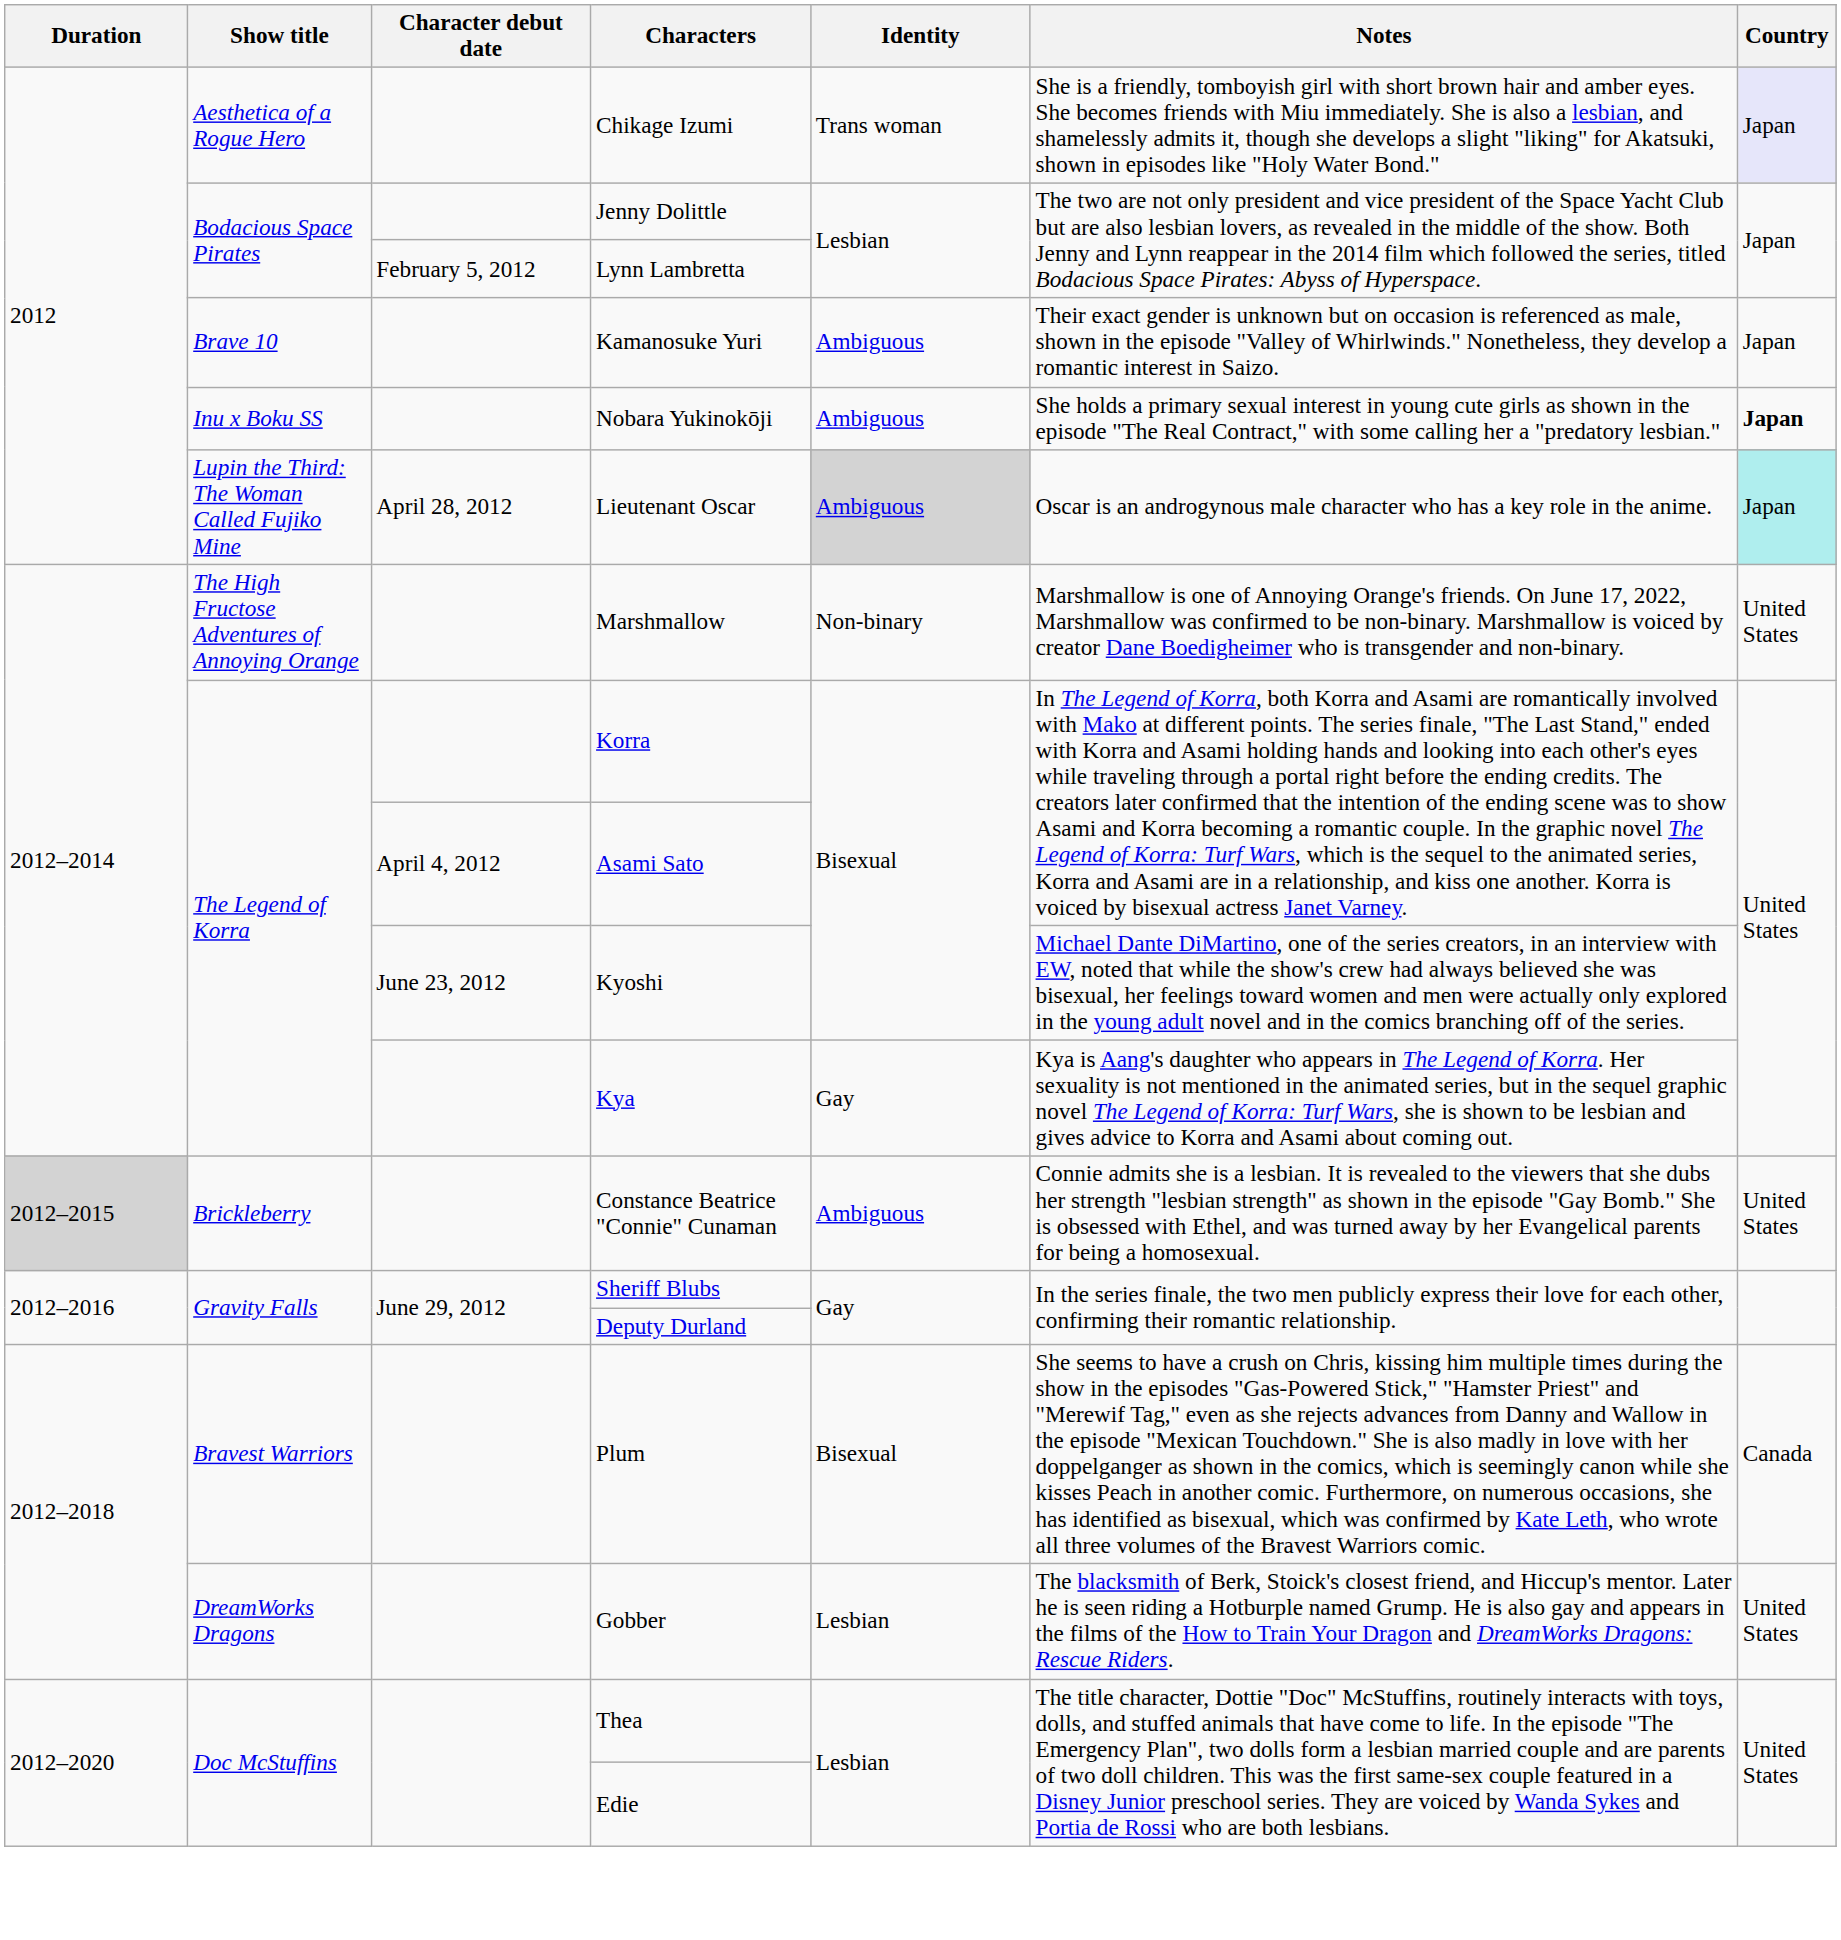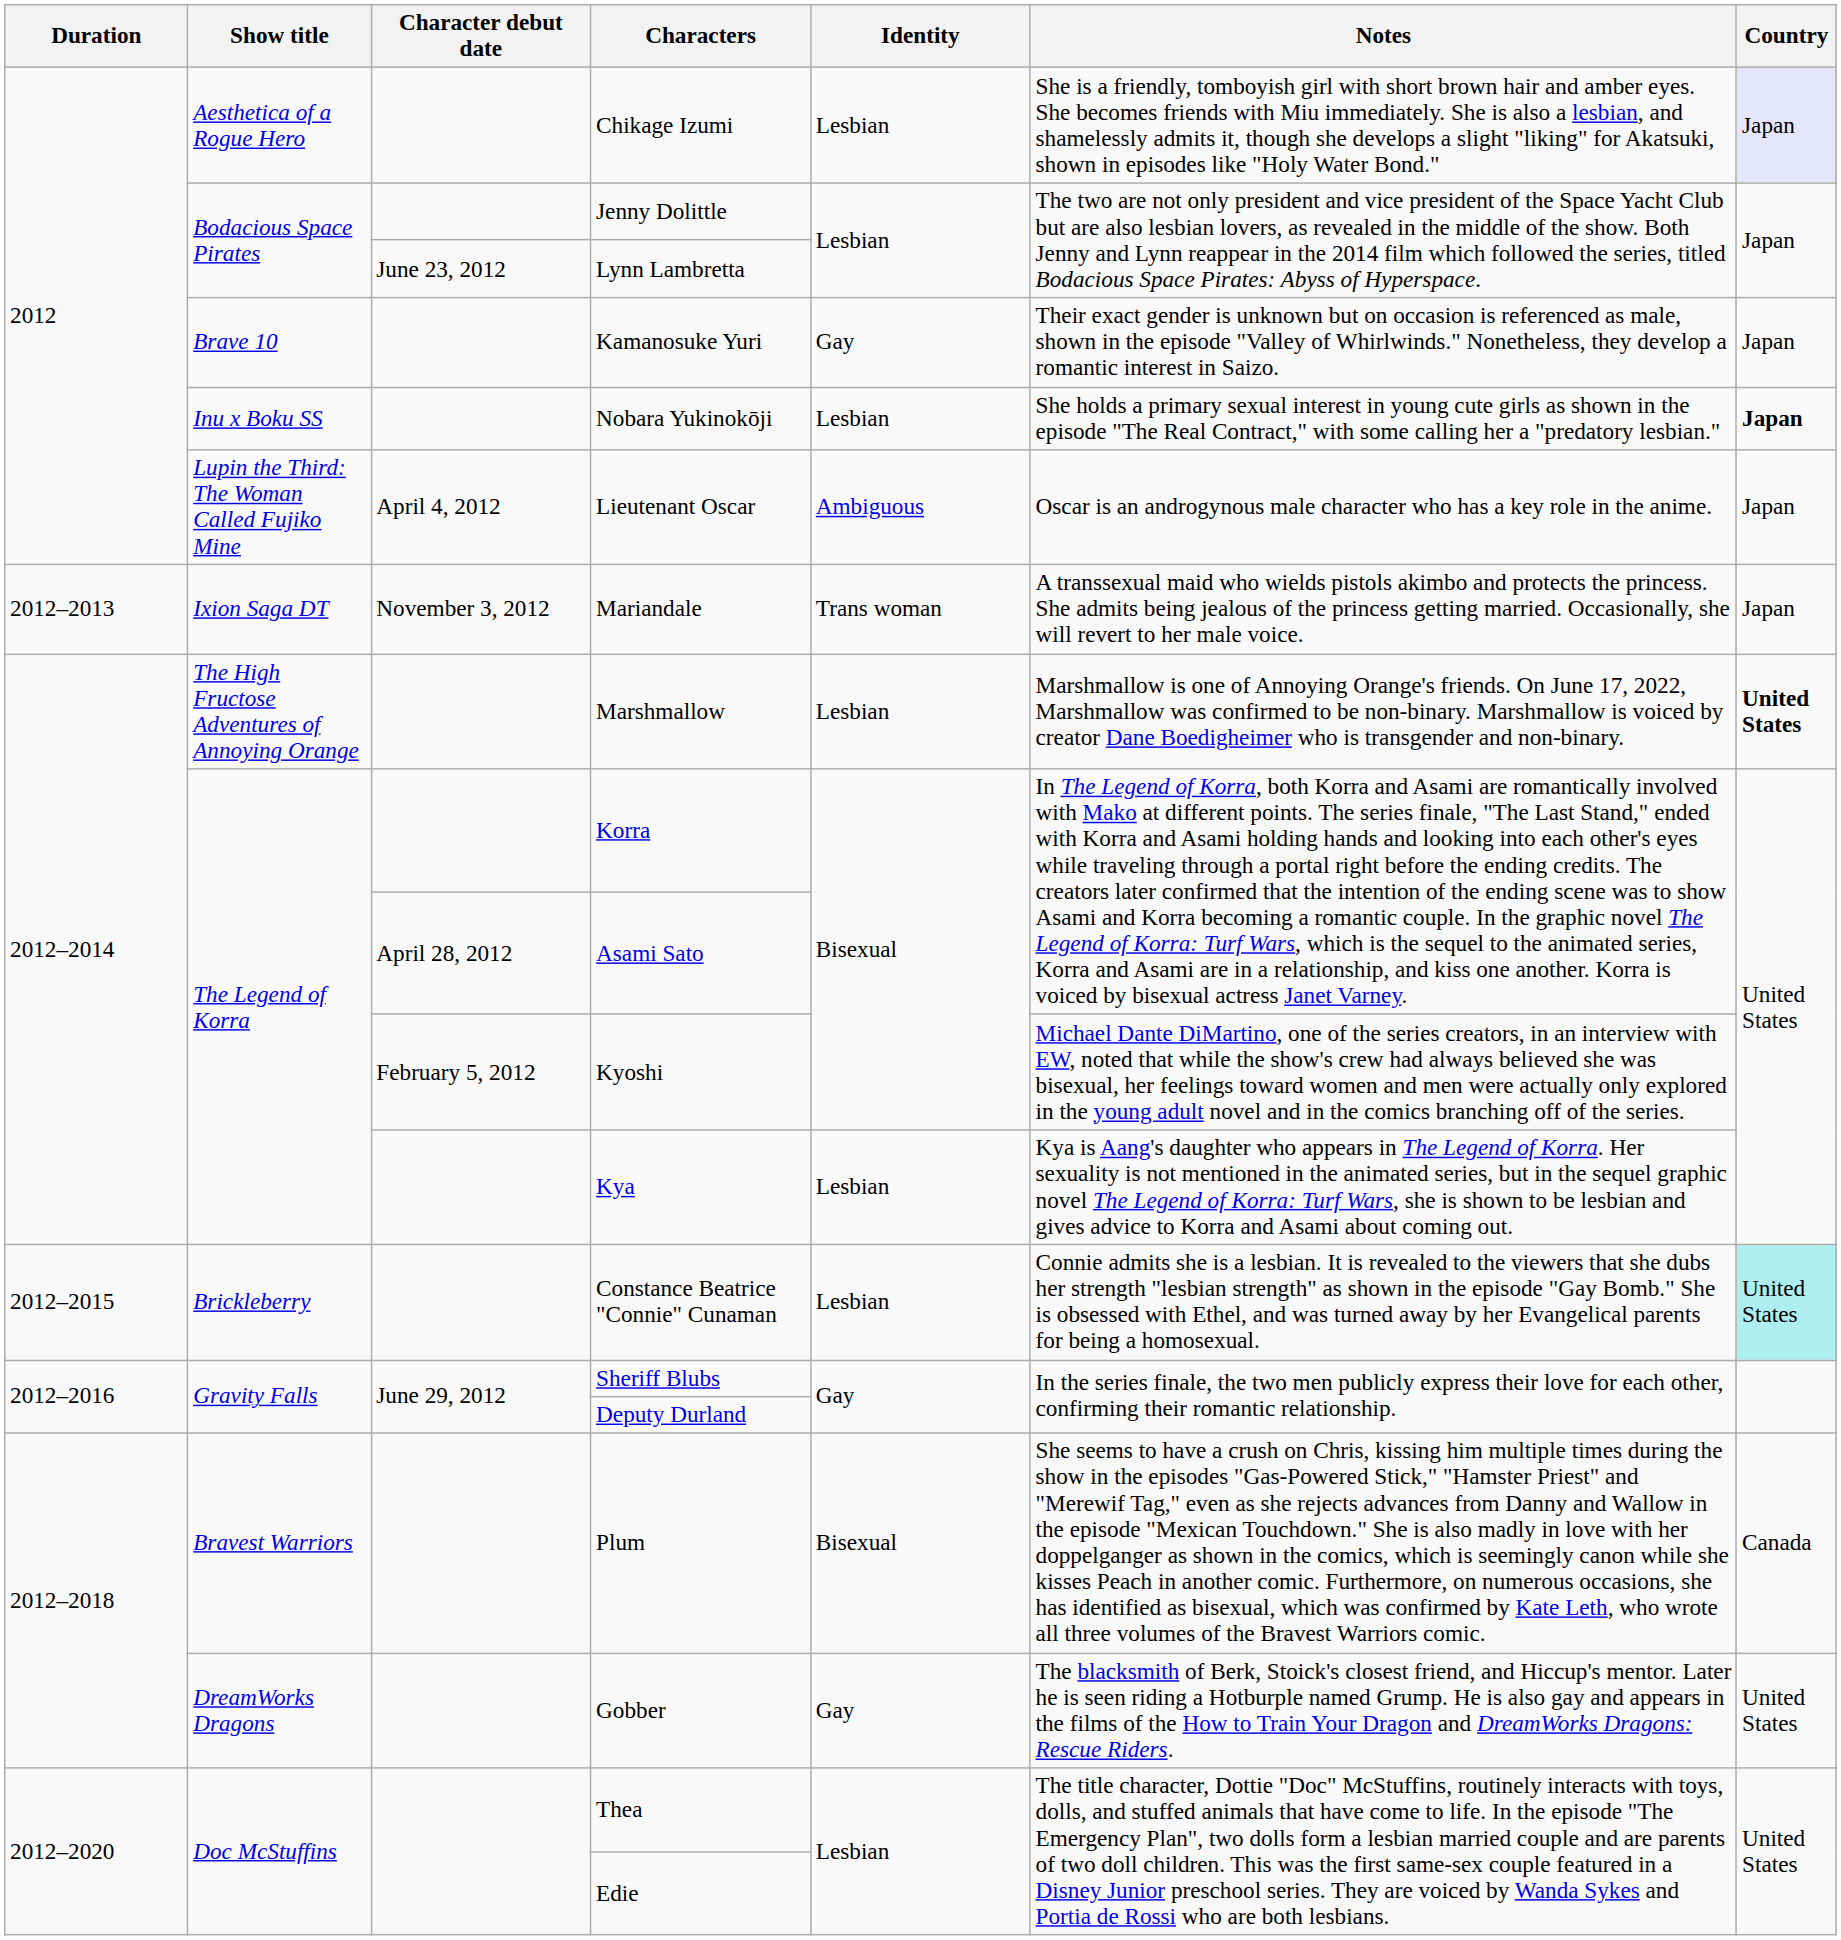(879, 124) Trans woman -> (853, 124) Lesbian
(456, 268) February 5, 2012 -> (441, 268) June 23, 2012
(870, 342) Ambiguous -> (835, 342) Gay
(870, 418) Ambiguous -> (853, 418) Lesbian
(444, 507) April 28, 2012 -> (439, 507) April 4, 2012
(870, 507) lightgrey background -> (870, 507) no background
(1769, 507) paleturquoise background -> (1768, 507) no background
+ row: (261, 609)
(869, 622) Non-binary -> (853, 711) Lesbian
(1774, 622) normal -> (1776, 711) bold
(439, 863) April 4, 2012 -> (444, 952) April 28, 2012
(441, 982) June 23, 2012 -> (456, 1071) February 5, 2012
(835, 1097) Gay -> (853, 1186) Lesbian
(62, 1212) lightgrey background -> (62, 1301) no background
(870, 1212) Ambiguous -> (853, 1301) Lesbian
(1774, 1212) no background -> (1774, 1301) paleturquoise background
(853, 1621) Lesbian -> (835, 1710) Gay
